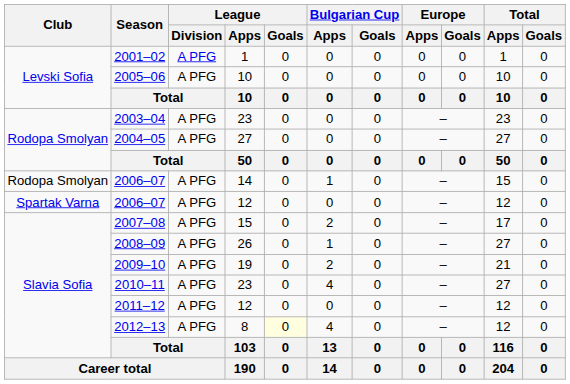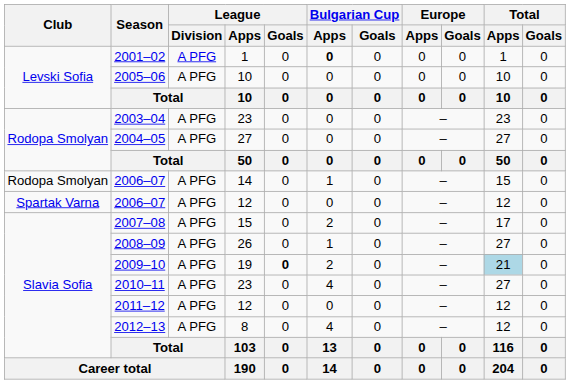(330, 56) normal -> (330, 56) bold
(285, 264) normal -> (285, 264) bold
(503, 264) no background -> (503, 264) lightblue background
(285, 327) lightyellow background -> (285, 327) no background
